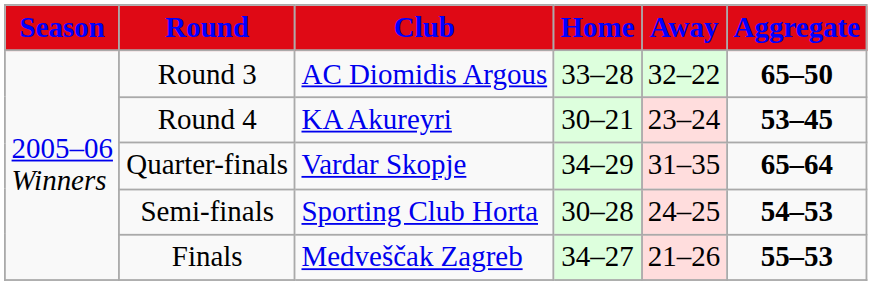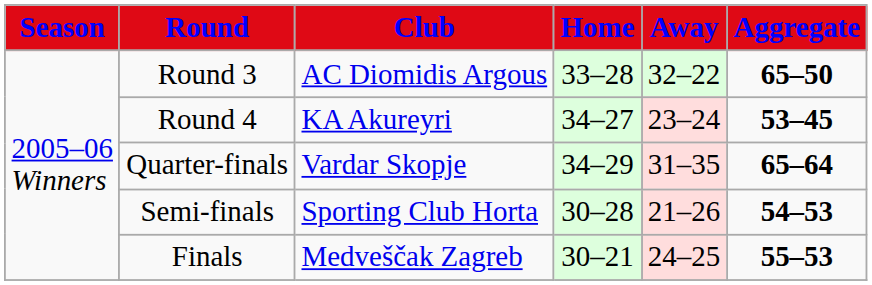(598, 119) 30–21 -> (598, 119) 34–27
(684, 211) 24–25 -> (684, 211) 21–26
(598, 257) 34–27 -> (598, 257) 30–21
(684, 257) 21–26 -> (684, 257) 24–25
